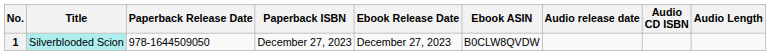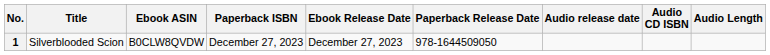columns swapped: (191, 19) <-> (502, 19)
(76, 42) paleturquoise background -> (76, 42) no background
